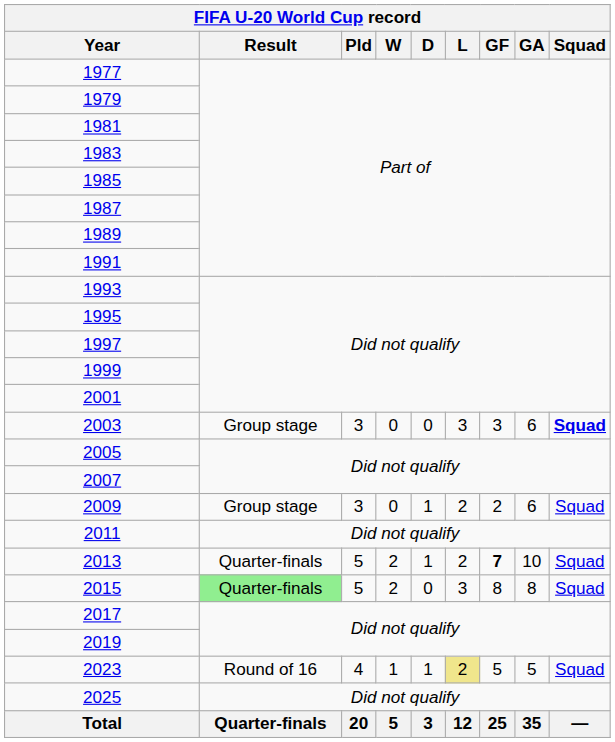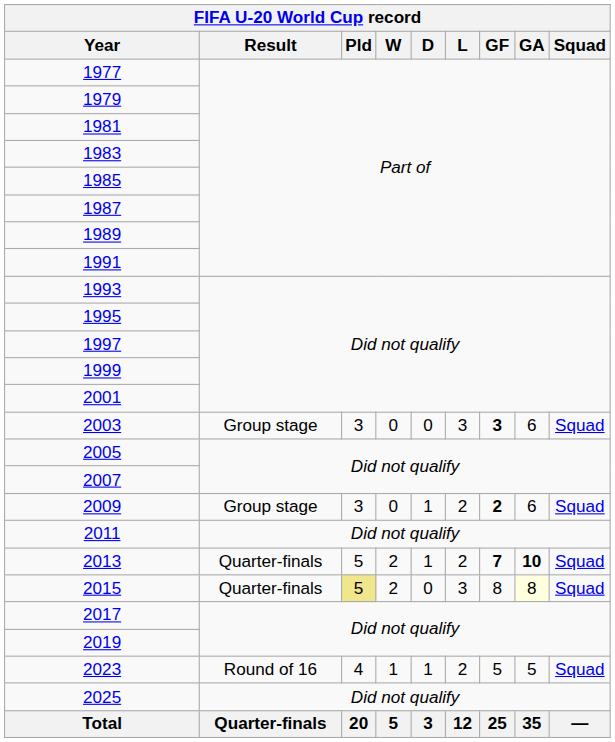(497, 425) normal -> (497, 425) bold
(580, 425) bold -> (580, 425) normal
(497, 506) normal -> (497, 506) bold
(532, 561) normal -> (532, 561) bold
(270, 588) lightgreen background -> (270, 588) no background
(359, 588) no background -> (359, 588) khaki background
(532, 588) no background -> (532, 588) lightyellow background
(463, 669) khaki background -> (463, 669) no background
